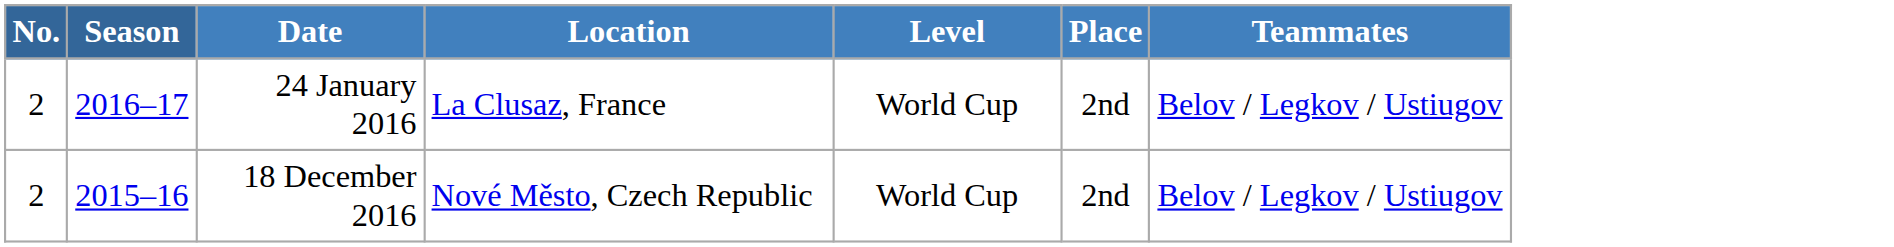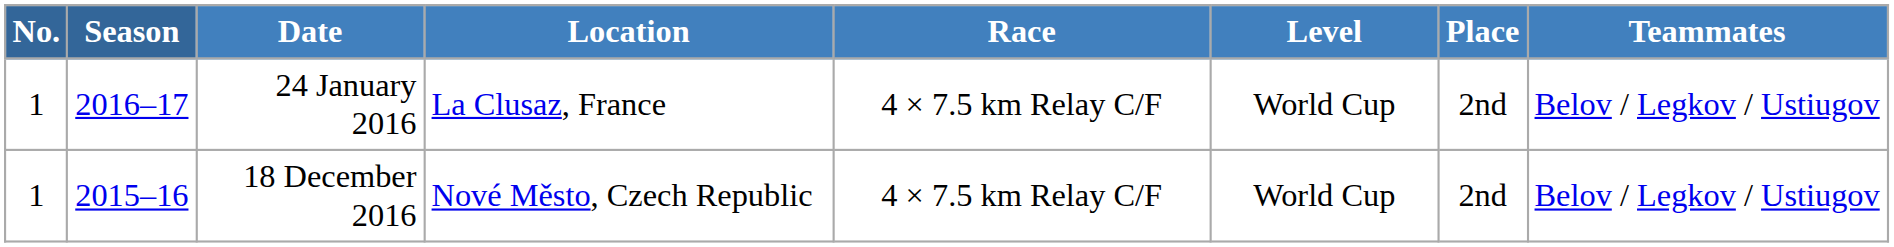+ column: (1022, 31)
(36, 103) 2 -> (36, 103) 1
(36, 195) 2 -> (36, 195) 1
